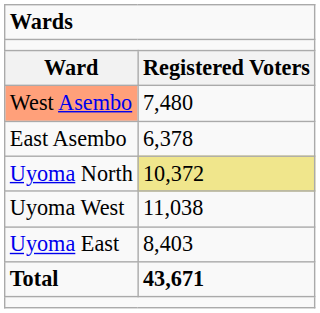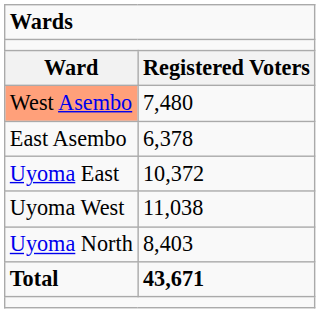(71, 173) Uyoma North -> (64, 173) Uyoma East
(174, 173) khaki background -> (174, 173) no background
(64, 244) Uyoma East -> (71, 244) Uyoma North
